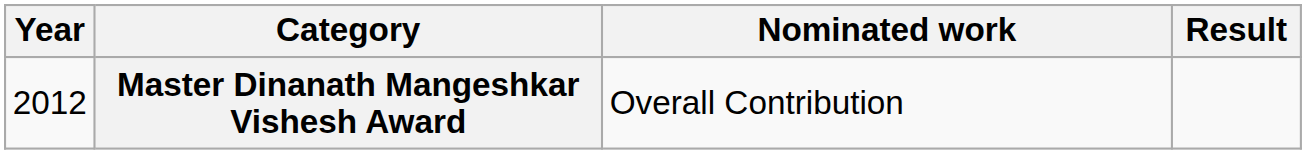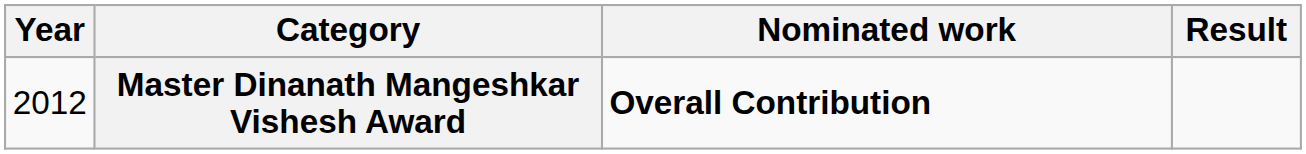(757, 102) normal -> (770, 102) bold
